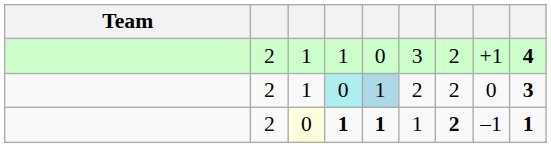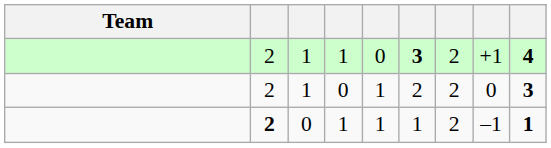(417, 55) normal -> (417, 55) bold
(343, 90) paleturquoise background -> (343, 90) no background
(380, 90) lightblue background -> (380, 90) no background
(269, 124) normal -> (269, 124) bold
(306, 124) lightyellow background -> (306, 124) no background
(343, 124) bold -> (343, 124) normal
(380, 124) bold -> (380, 124) normal
(454, 124) bold -> (454, 124) normal
